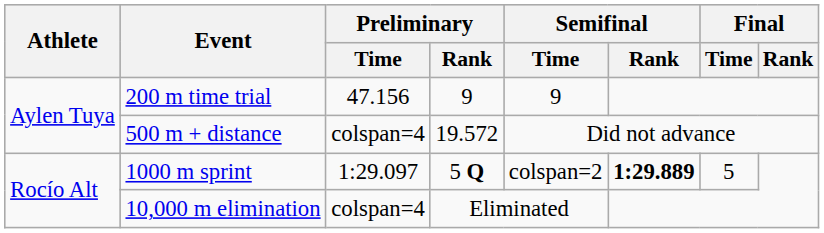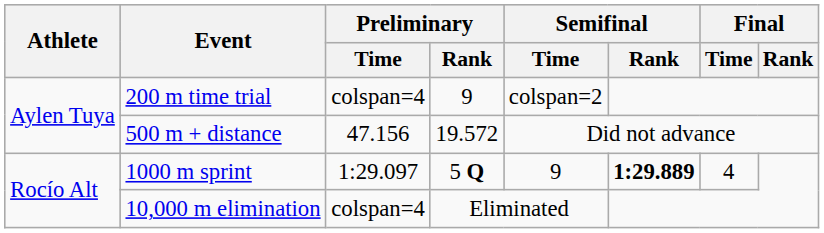(378, 96) 47.156 -> (378, 96) colspan=4
(556, 96) 9 -> (556, 96) colspan=2
(378, 134) colspan=4 -> (378, 134) 47.156
(556, 171) colspan=2 -> (556, 171) 9
(729, 171) 5 -> (729, 171) 4
